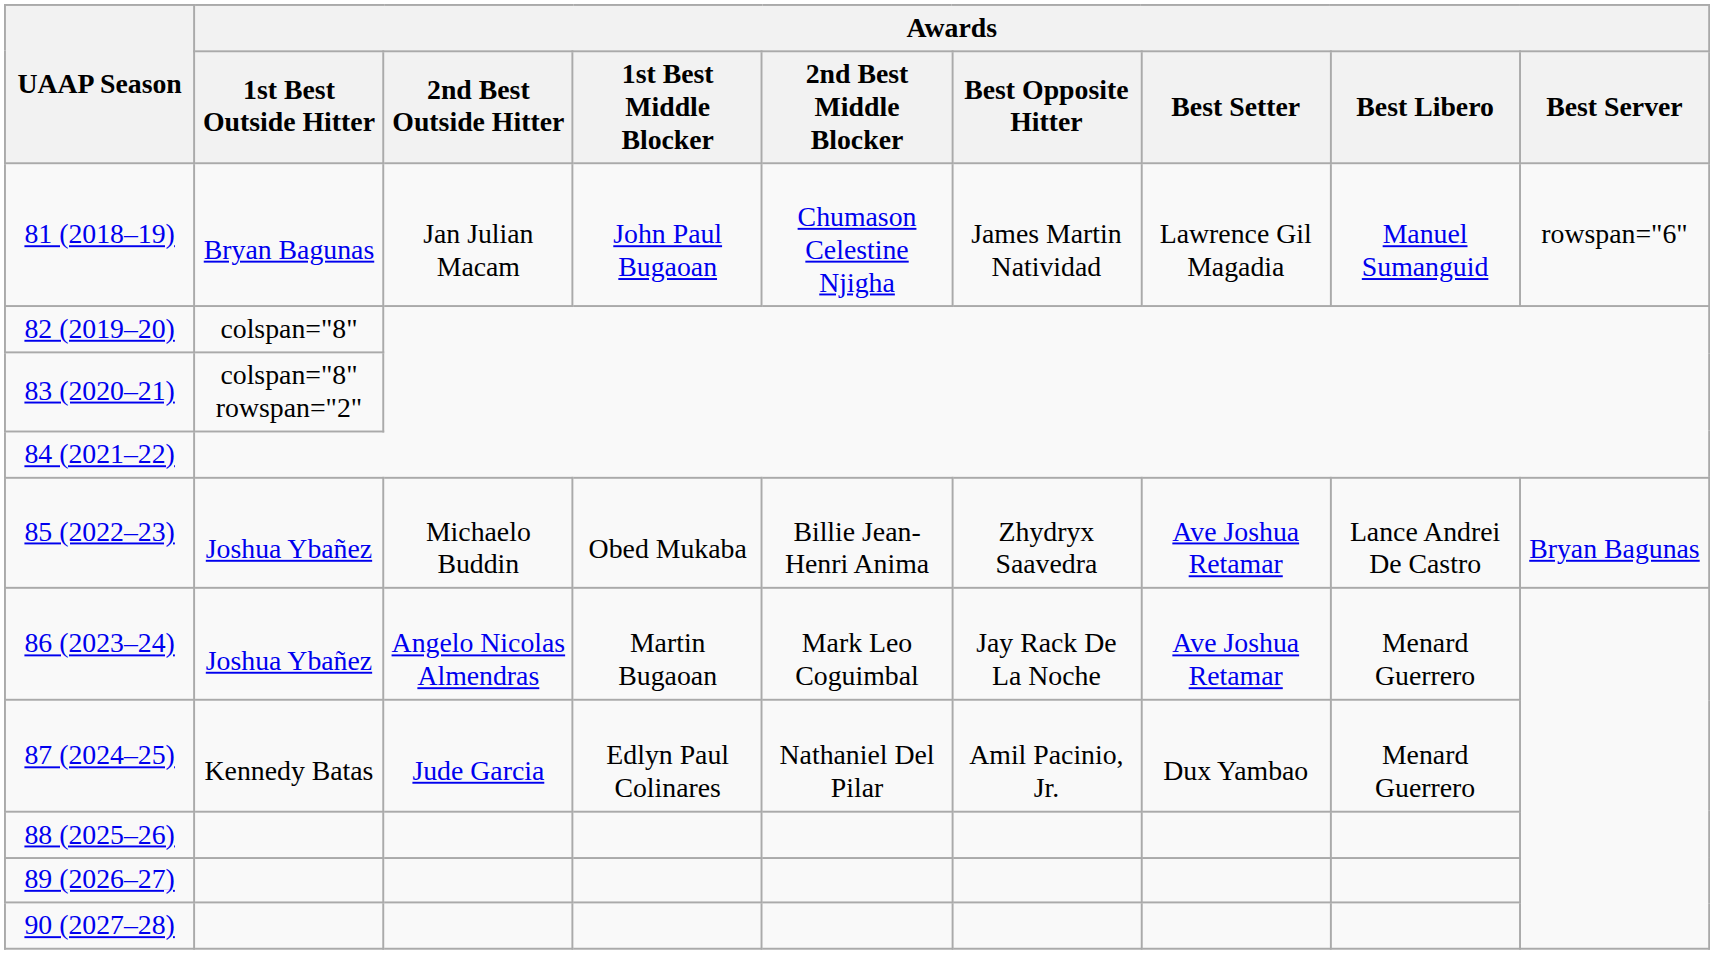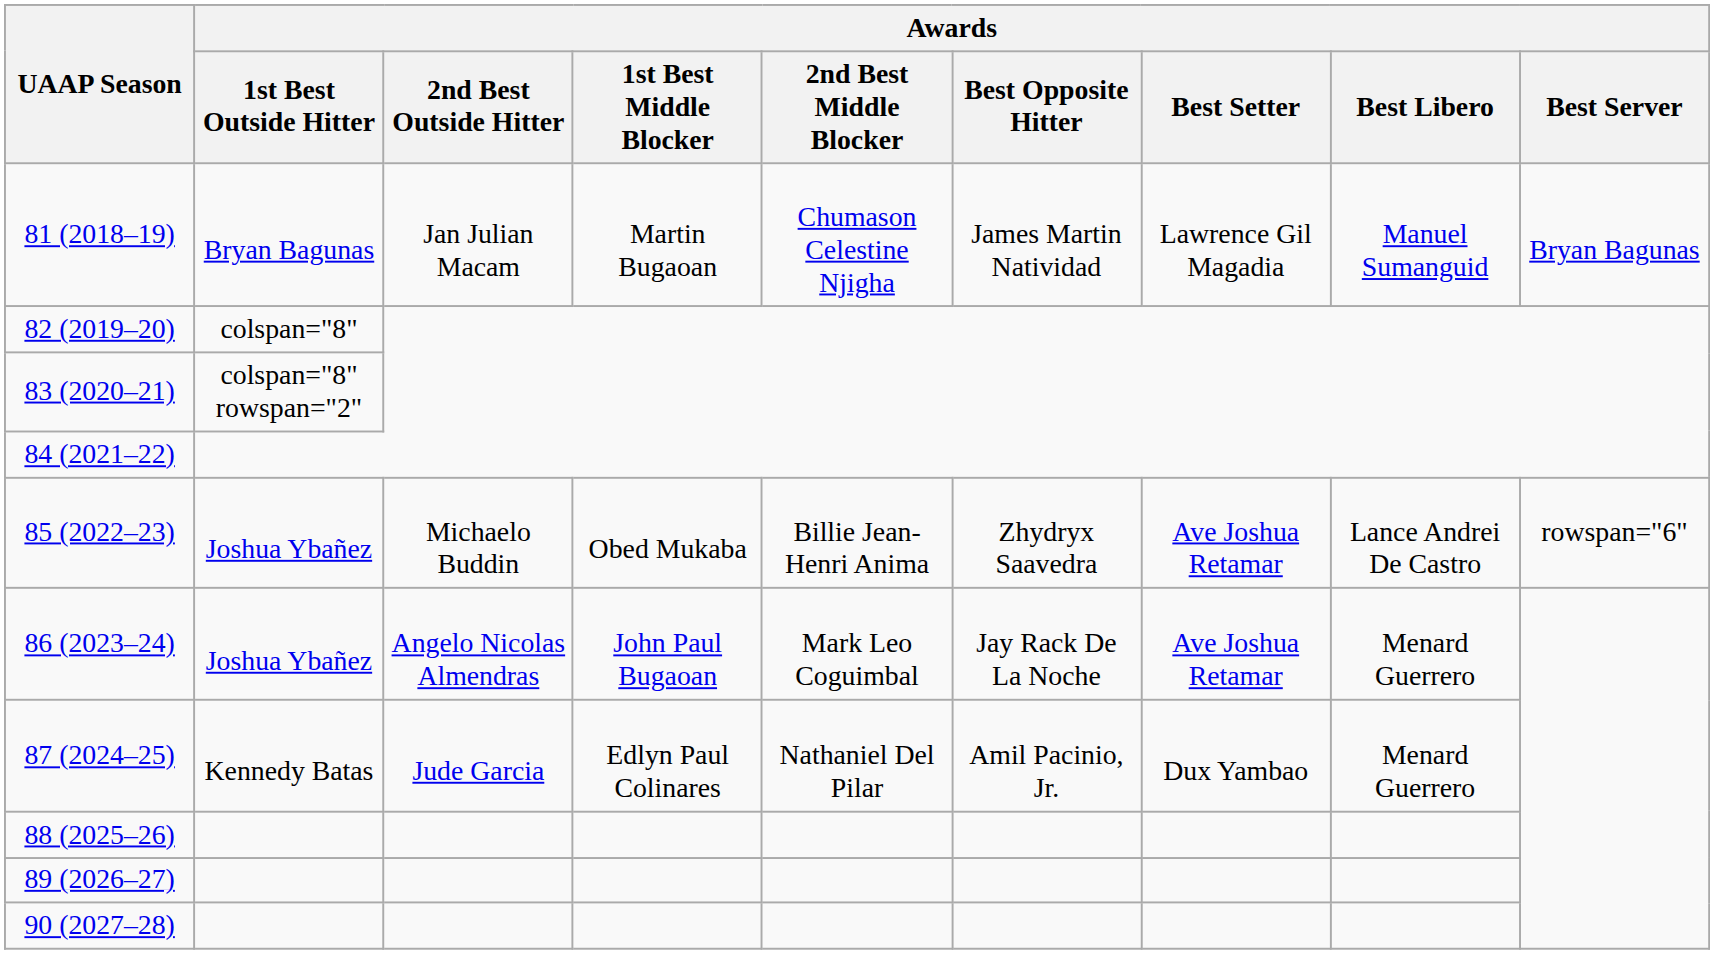(668, 250) John Paul Bugaoan -> (668, 250) Martin Bugaoan
(1614, 234) rowspan="6" -> (1614, 250) Bryan Bagunas
(1614, 548) Bryan Bagunas -> (1614, 532) rowspan="6"
(668, 660) Martin Bugaoan -> (668, 660) John Paul Bugaoan
